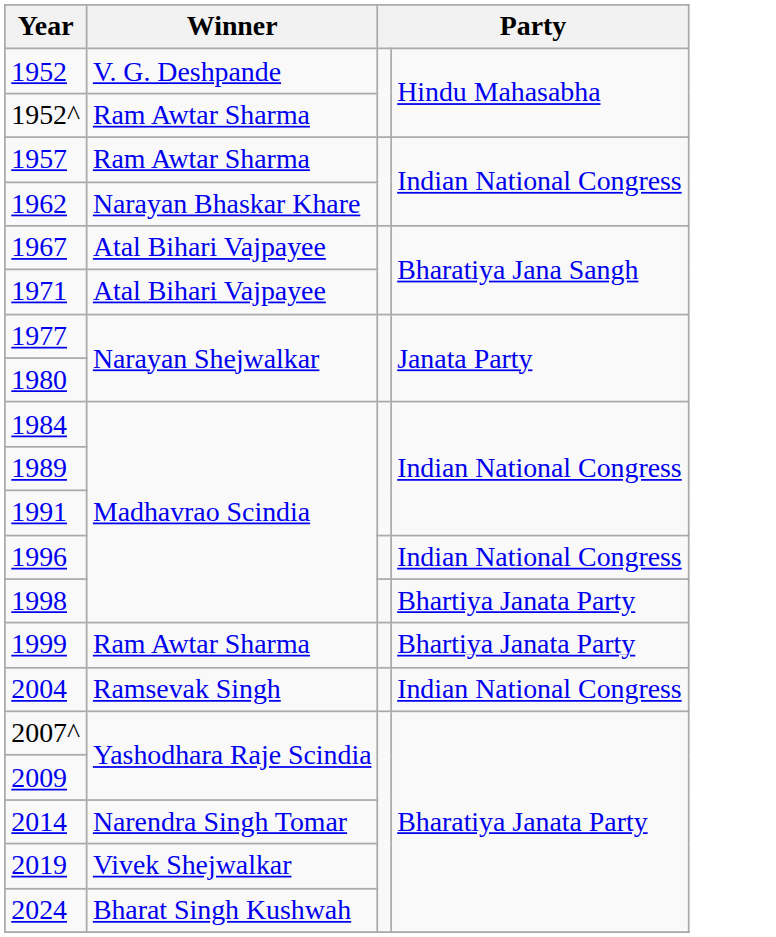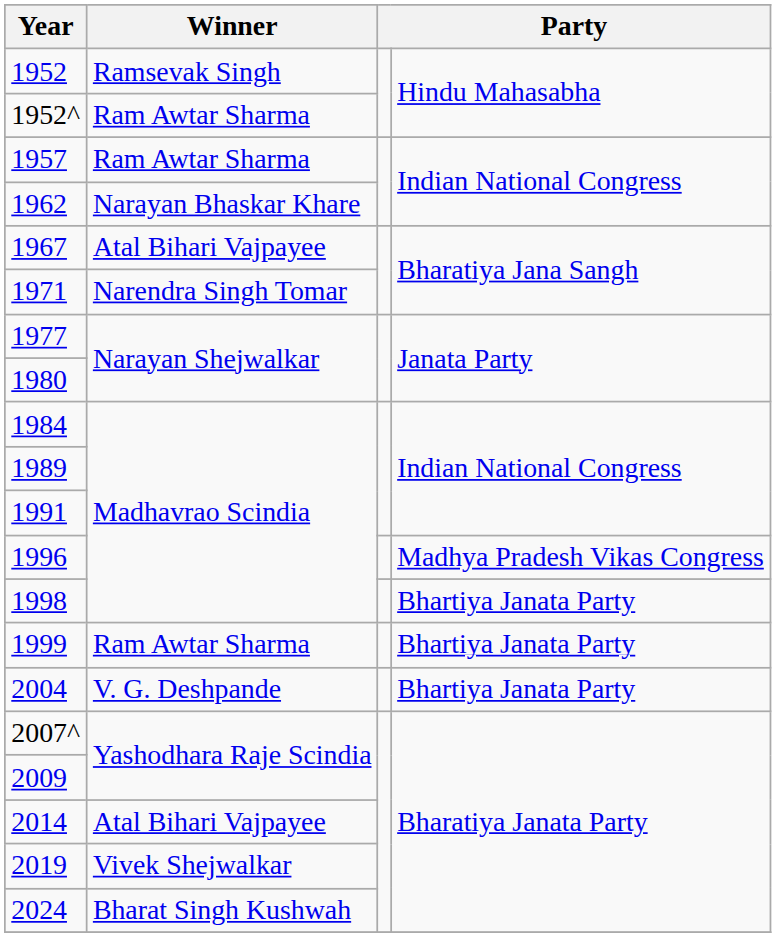(187, 70) V. G. Deshpande -> (187, 70) Ramsevak Singh
(209, 291) Atal Bihari Vajpayee -> (220, 291) Narendra Singh Tomar
(539, 556) Indian National Congress -> (580, 556) Madhya Pradesh Vikas Congress
(187, 688) Ramsevak Singh -> (187, 688) V. G. Deshpande
(539, 688) Indian National Congress -> (516, 688) Bhartiya Janata Party
(220, 821) Narendra Singh Tomar -> (209, 821) Atal Bihari Vajpayee
